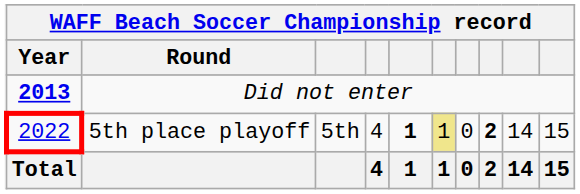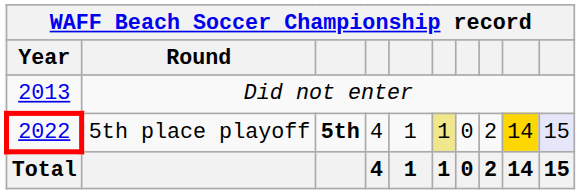(44, 93) bold -> (44, 93) normal
(340, 132) normal -> (340, 132) bold
(410, 132) bold -> (410, 132) normal
(490, 132) bold -> (490, 132) normal
(520, 132) no background -> (520, 132) gold background
(557, 132) no background -> (557, 132) lavender background
